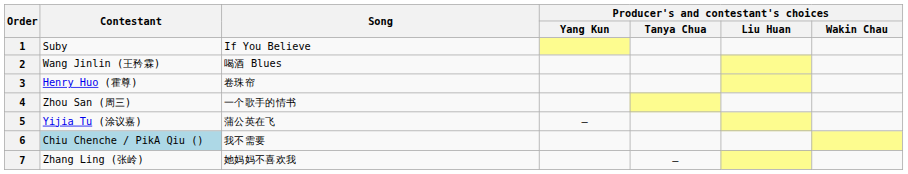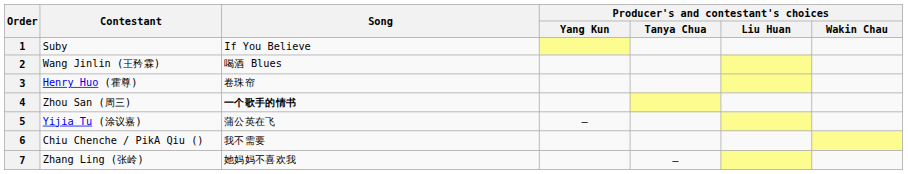(260, 102) normal -> (260, 102) bold
(123, 141) lightblue background -> (123, 141) no background
